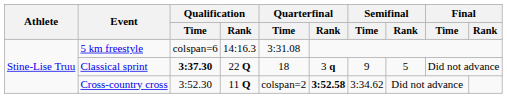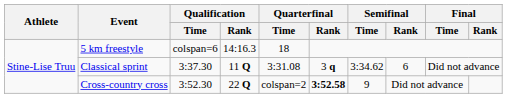(284, 49) 3:31.08 -> (284, 49) 18
(195, 67) bold -> (195, 67) normal
(240, 67) 22 Q -> (240, 67) 11 Q
(284, 67) 18 -> (284, 67) 3:31.08
(367, 67) 9 -> (367, 67) 3:34.62
(406, 67) 5 -> (406, 67) 6
(240, 85) 11 Q -> (240, 85) 22 Q
(367, 85) 3:34.62 -> (367, 85) 9
